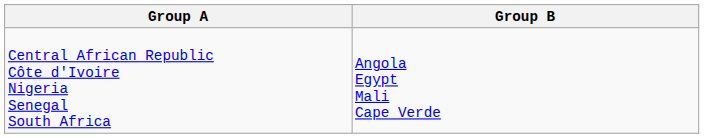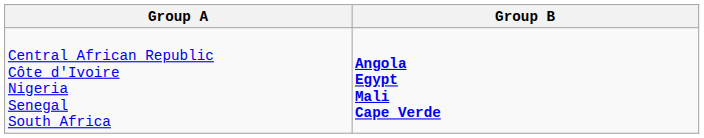(398, 89) normal -> (398, 89) bold
